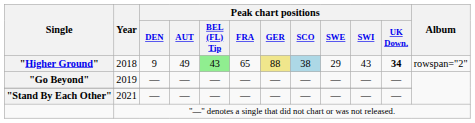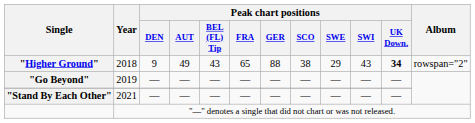(215, 63) lightgreen background -> (215, 63) no background
(275, 63) khaki background -> (275, 63) no background
(305, 63) lightblue background -> (305, 63) no background
